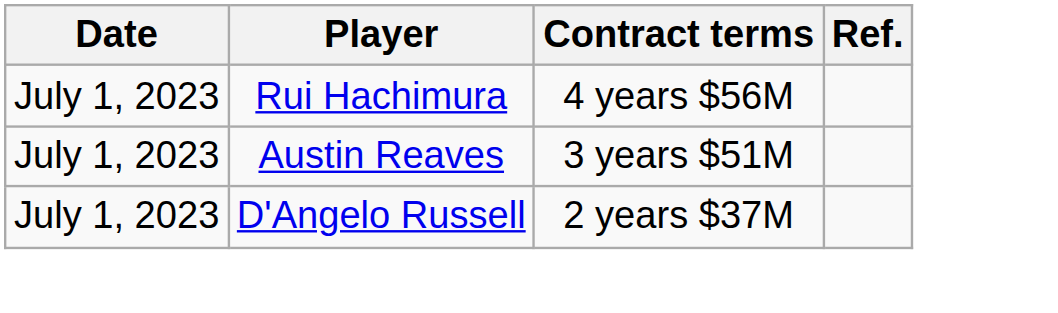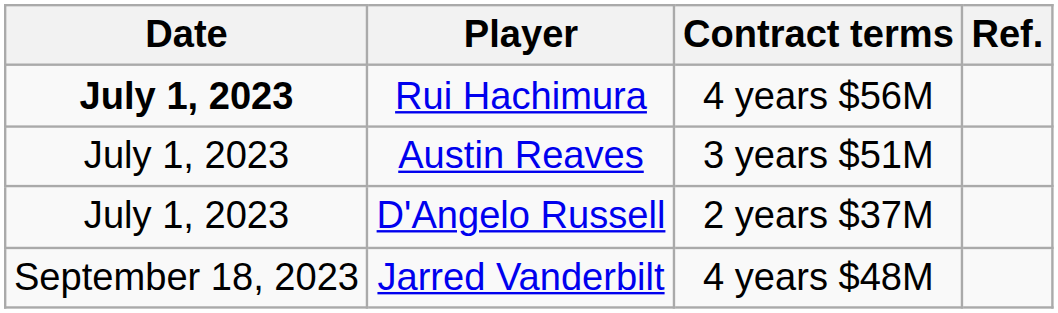(117, 95) normal -> (187, 95) bold
+ row: (521, 276)
